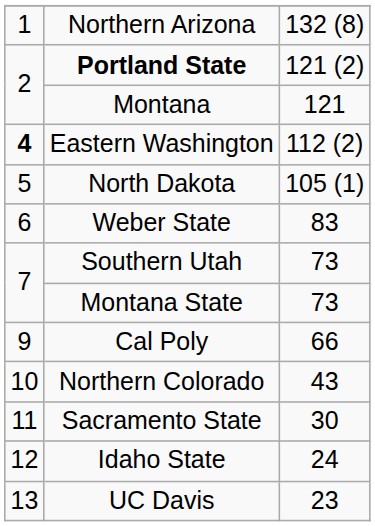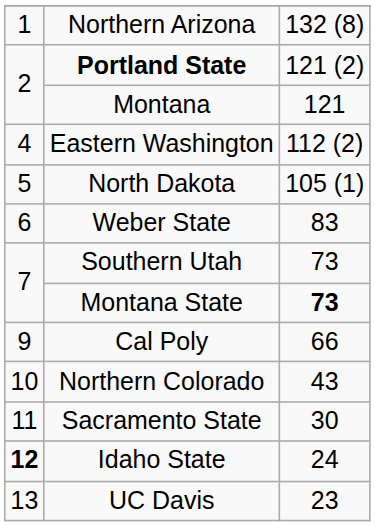(24, 144) bold -> (24, 144) normal
(325, 302) normal -> (325, 302) bold
(24, 460) normal -> (24, 460) bold
